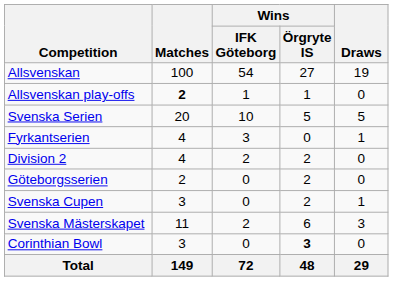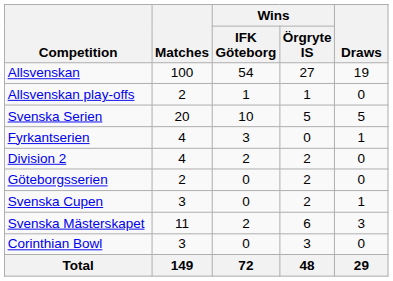(182, 95) bold -> (182, 95) normal
(307, 244) bold -> (307, 244) normal
